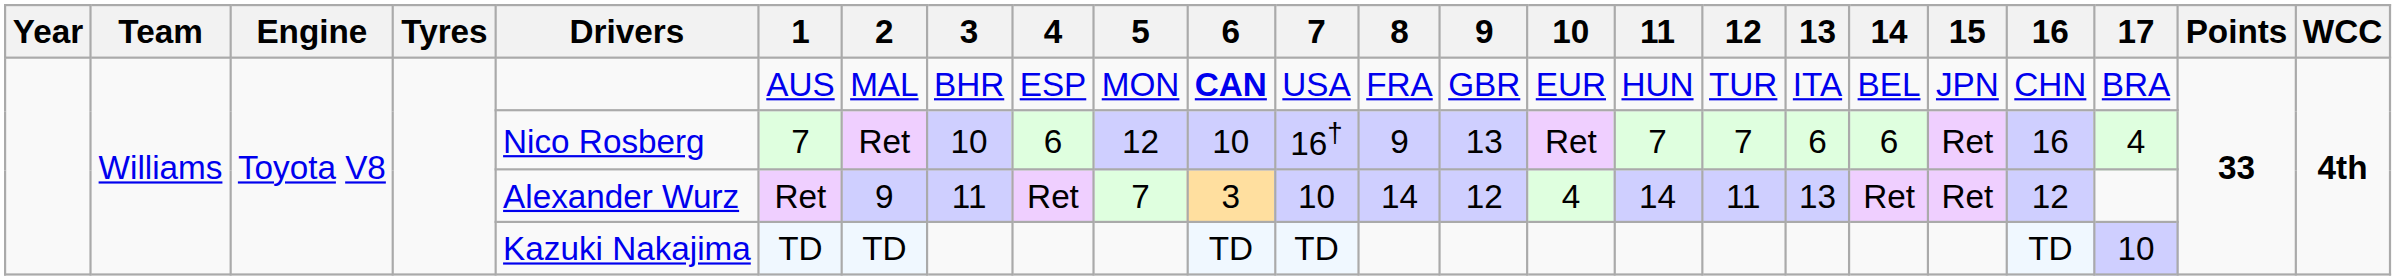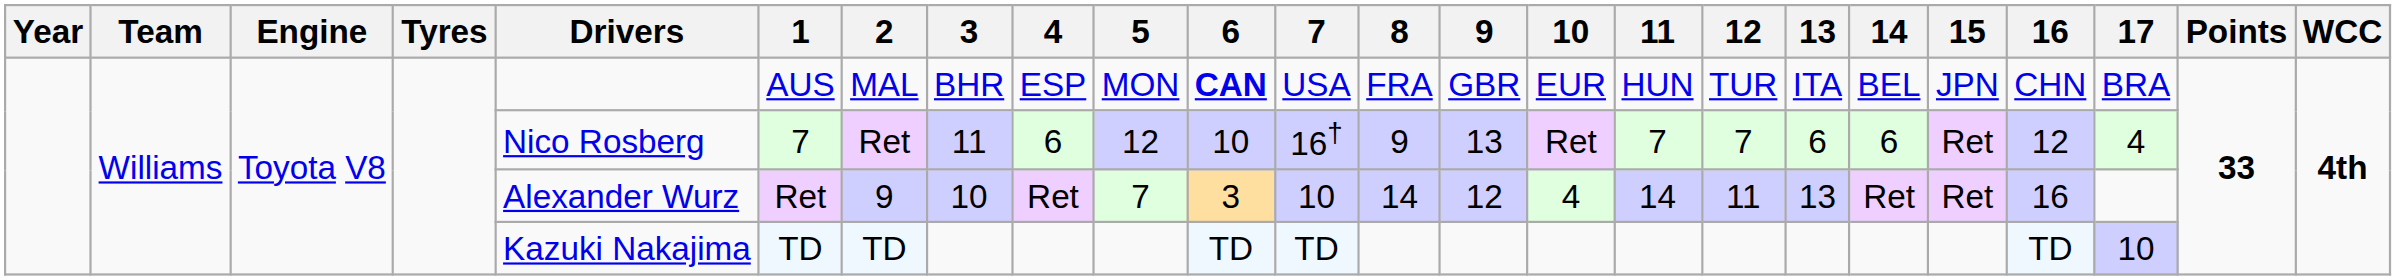(969, 140) 10 -> (969, 140) 11
(2050, 140) 16 -> (2050, 140) 12
(969, 196) 11 -> (969, 196) 10
(2050, 196) 12 -> (2050, 196) 16
